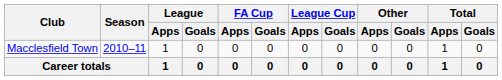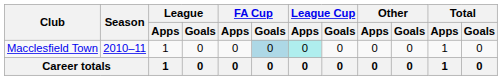(270, 49) no background -> (270, 49) lightblue background
(305, 49) no background -> (305, 49) paleturquoise background
